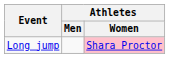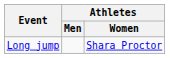(124, 45) pink background -> (124, 45) no background
